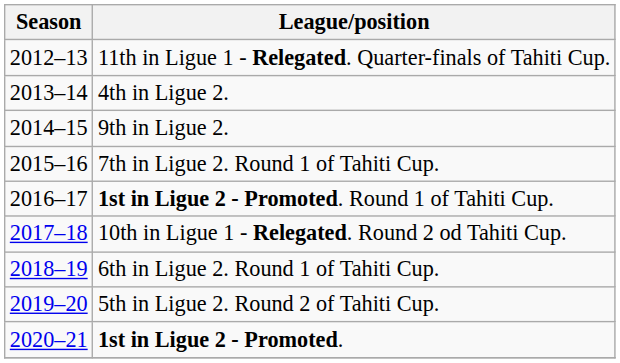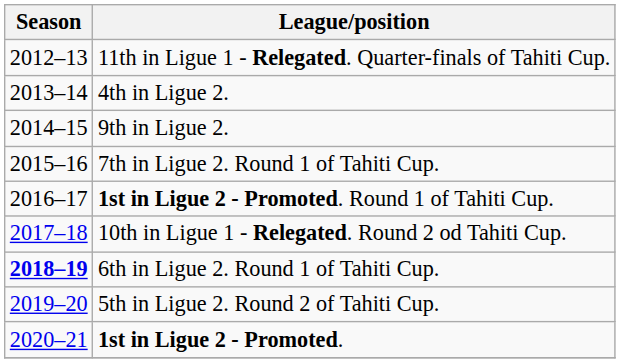(49, 269) normal -> (49, 269) bold
